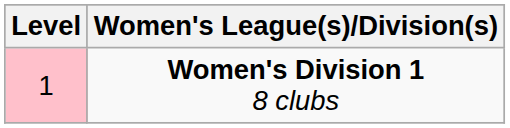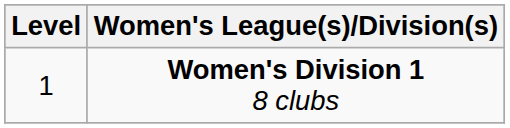(46, 84) pink background -> (46, 84) no background
